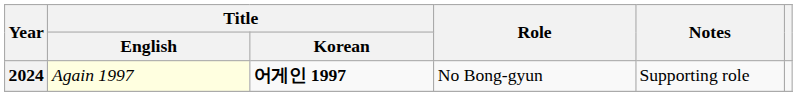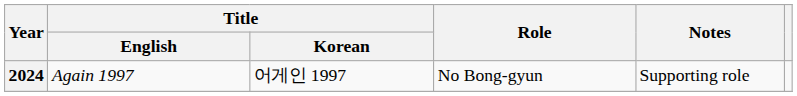(93, 75) lightyellow background -> (93, 75) no background
(300, 75) bold -> (300, 75) normal
